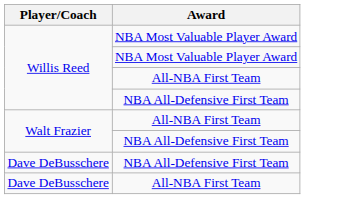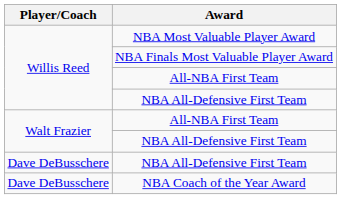(206, 57) NBA Most Valuable Player Award -> (224, 57) NBA Finals Most Valuable Player Award
(206, 183) All-NBA First Team -> (224, 183) NBA Coach of the Year Award
